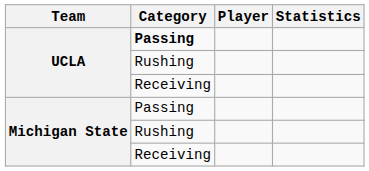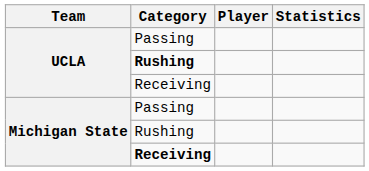(164, 39) bold -> (164, 39) normal
(164, 62) normal -> (164, 62) bold
(173, 155) normal -> (173, 155) bold
